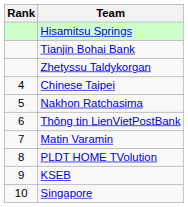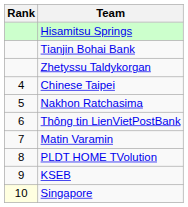(21, 193) no background -> (21, 193) lightyellow background
